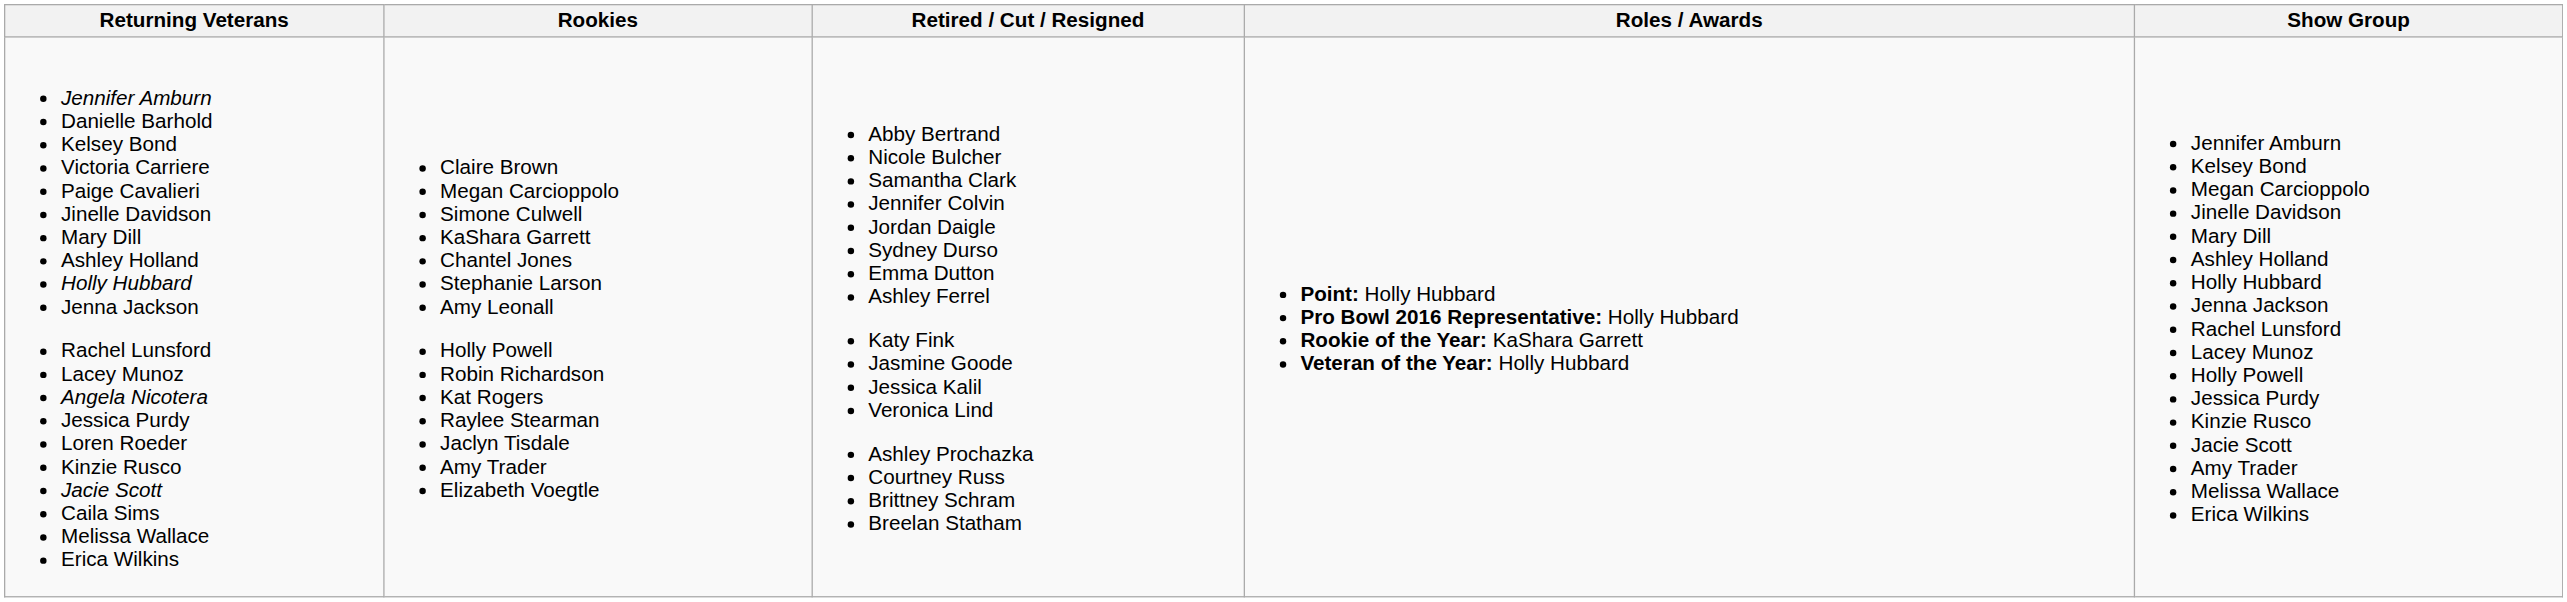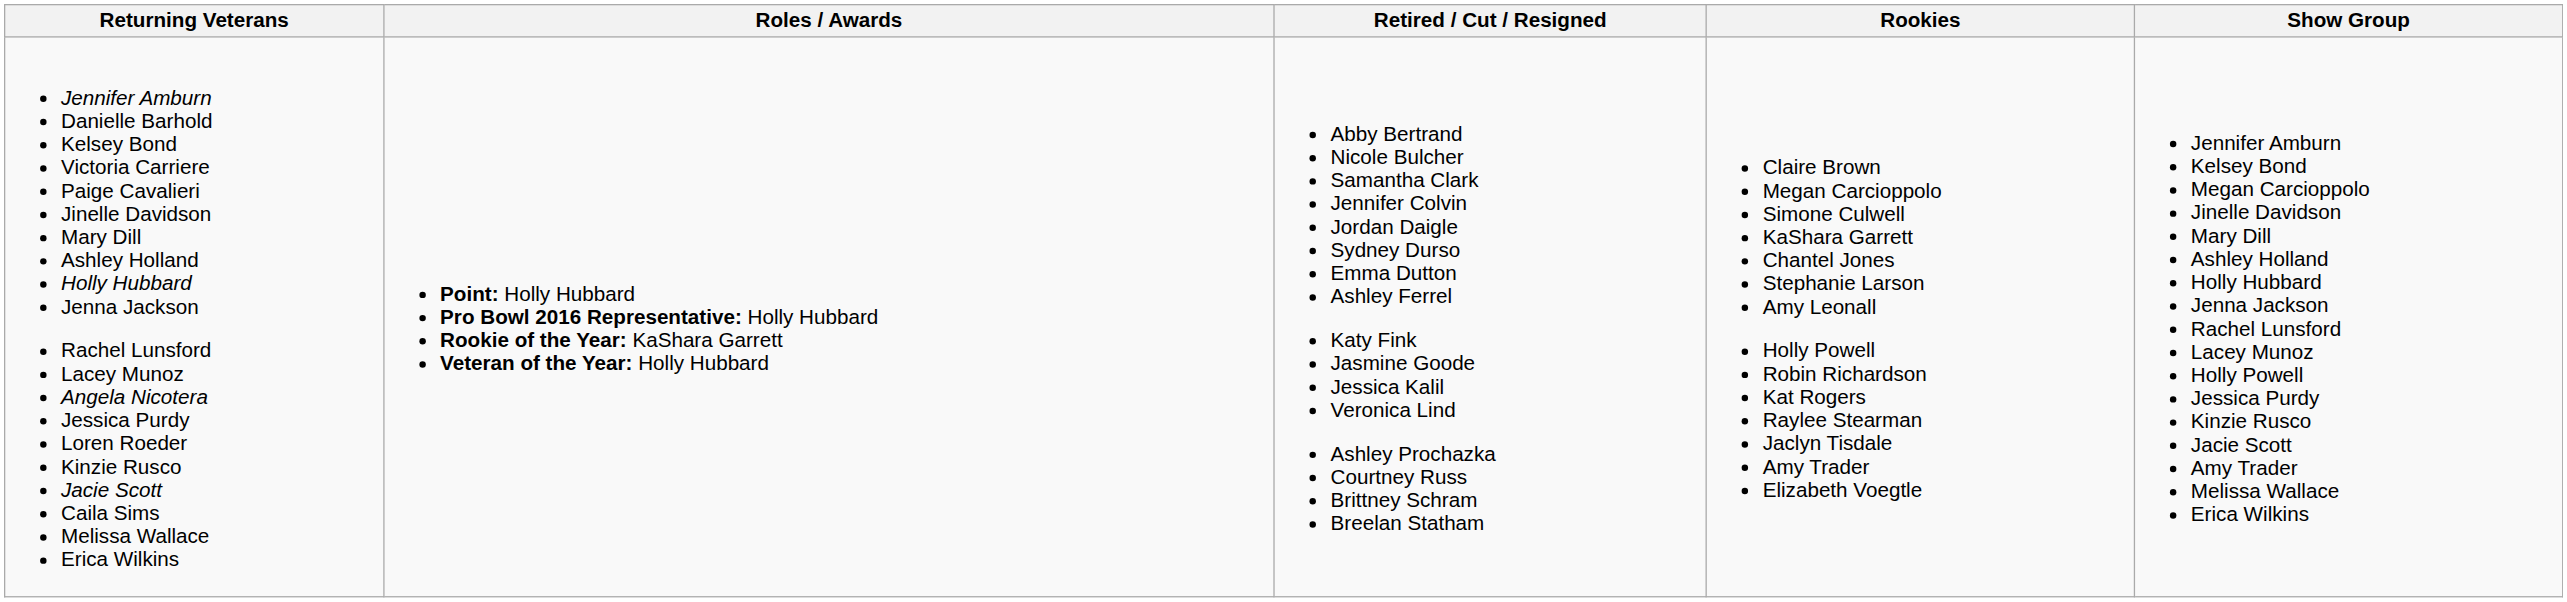columns swapped: (598, 20) <-> (1689, 20)
